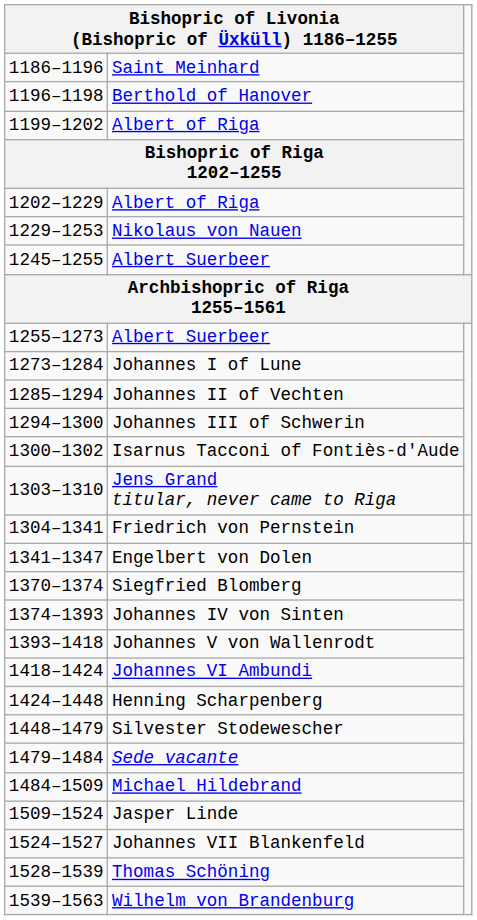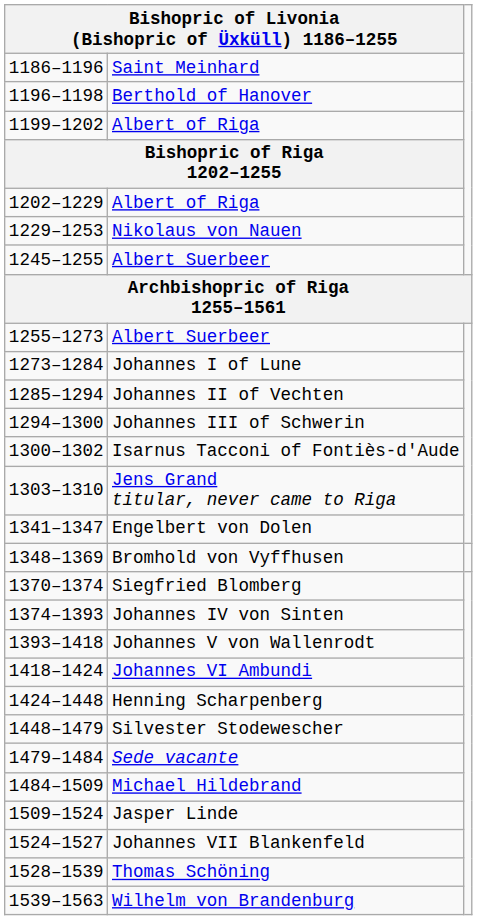- row: (56, 529)
+ row: (56, 558)
